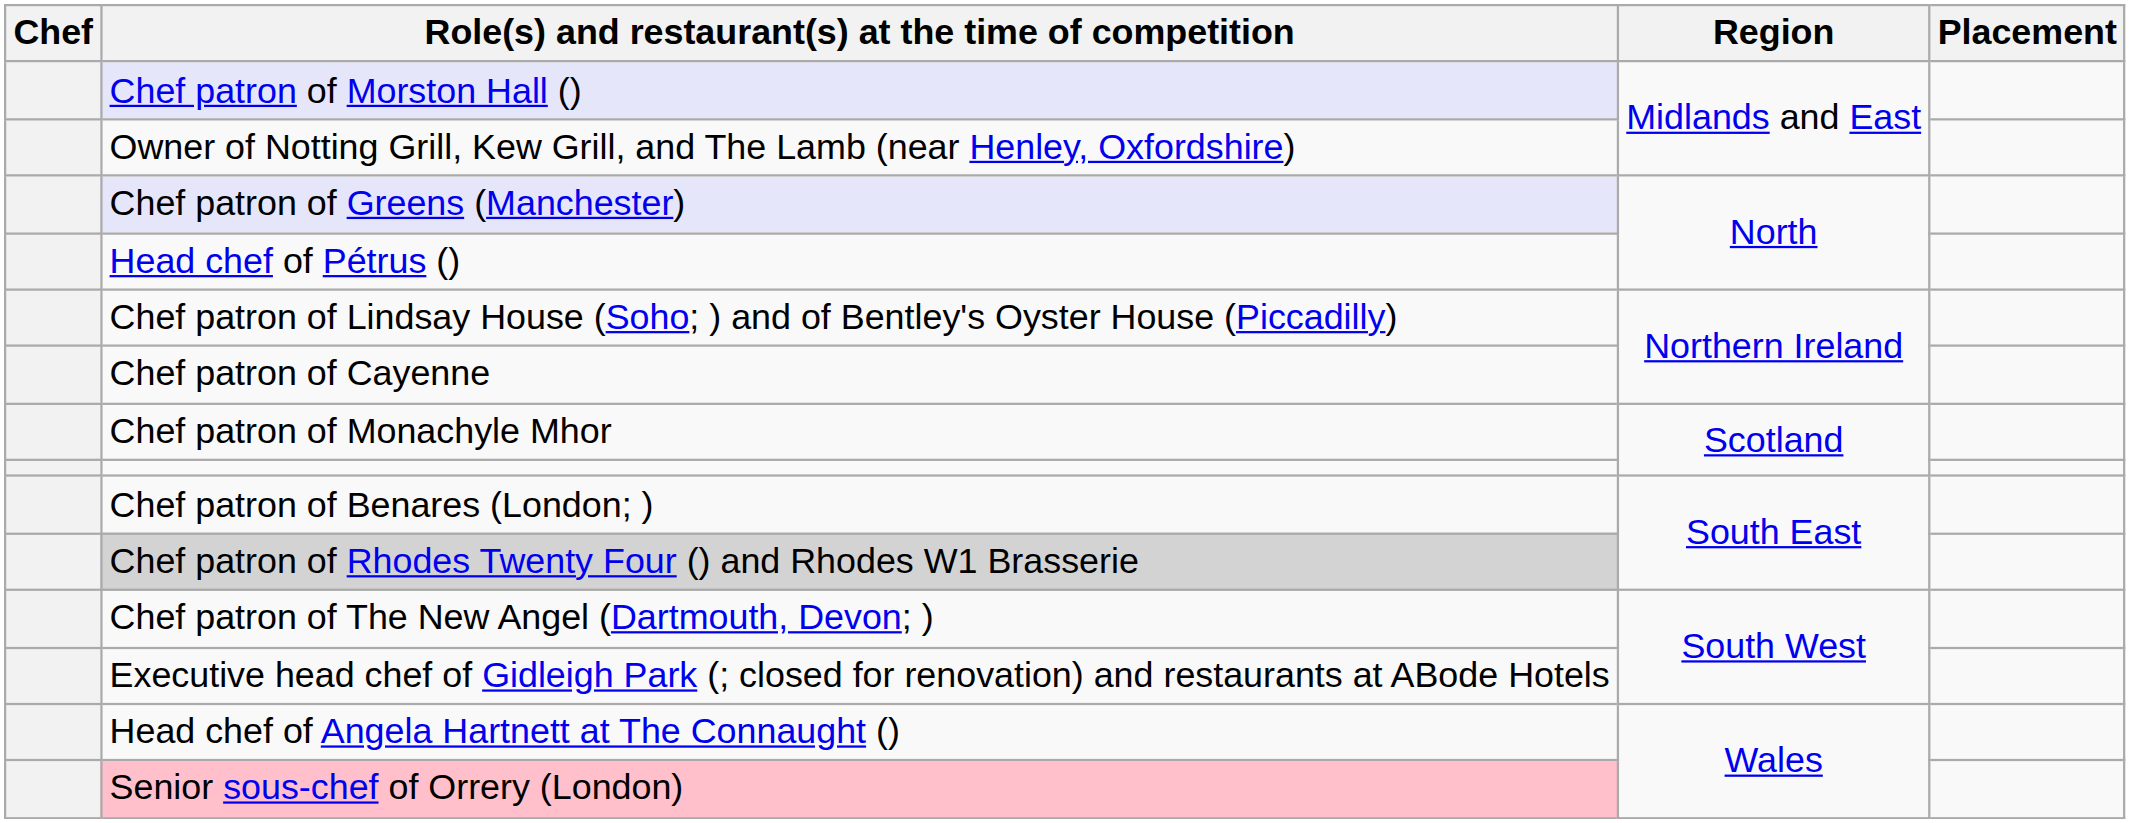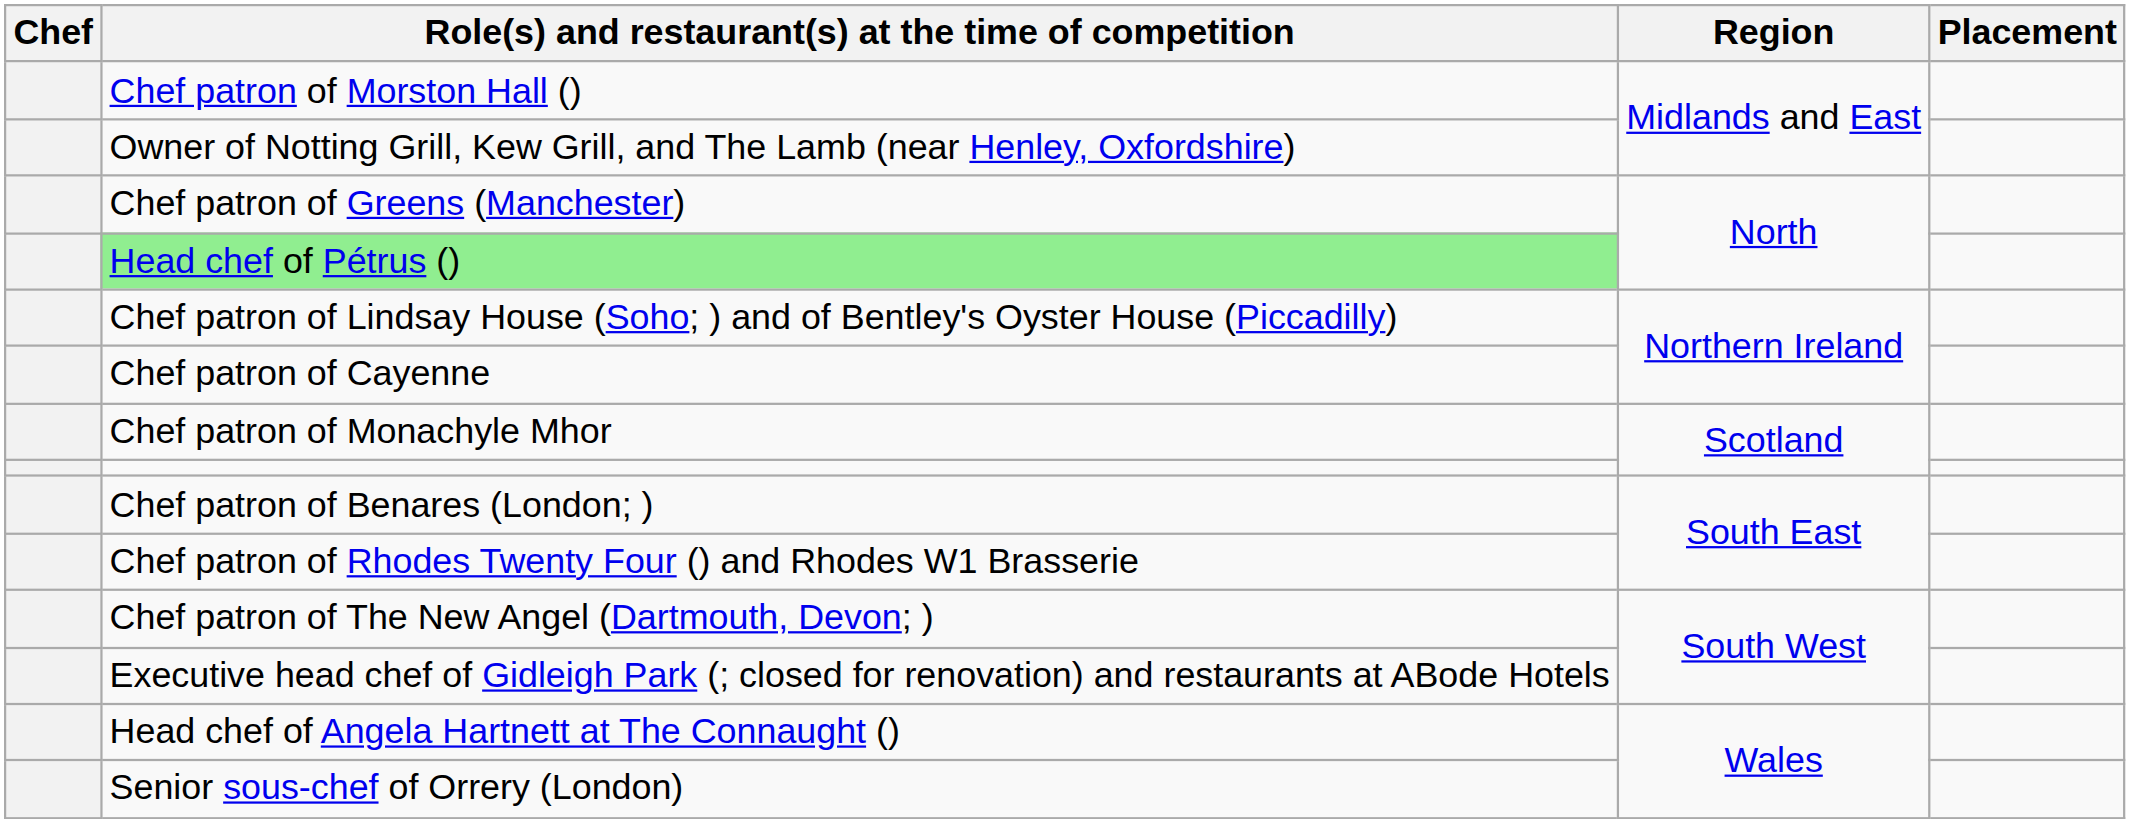(346, 89) lavender background -> (346, 89) no background
(397, 203) lavender background -> (397, 203) no background
(285, 260) no background -> (285, 260) lightgreen background
(624, 561) lightgrey background -> (624, 561) no background
(396, 788) pink background -> (396, 788) no background
